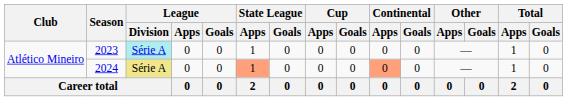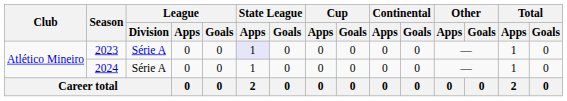(149, 50) paleturquoise background -> (149, 50) no background
(253, 50) no background -> (253, 50) lavender background
(149, 68) khaki background -> (149, 68) no background
(253, 68) lightsalmon background -> (253, 68) no background
(385, 68) lightsalmon background -> (385, 68) no background
